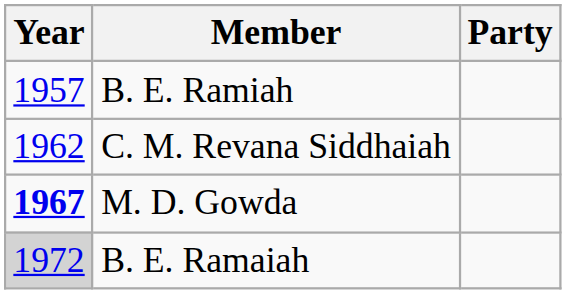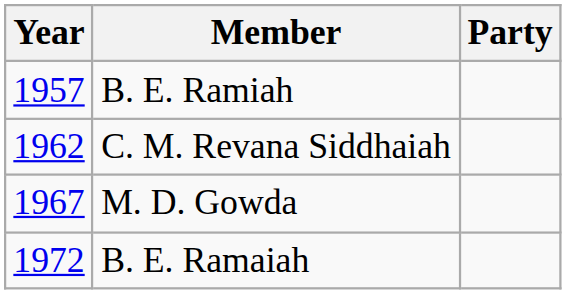(49, 202) bold -> (49, 202) normal
(49, 259) lightgrey background -> (49, 259) no background
